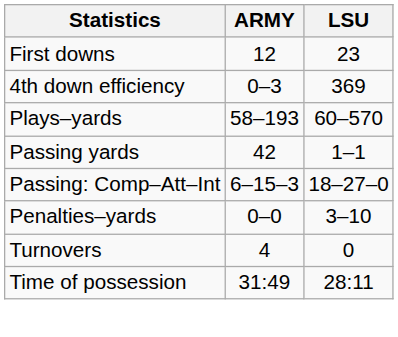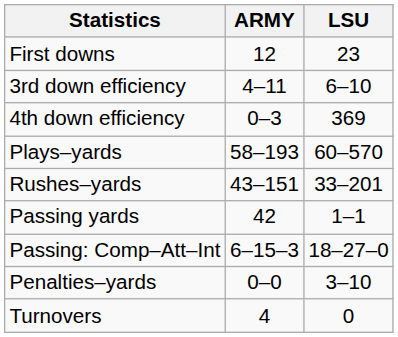+ row: (98, 86)
+ row: (75, 184)
- row: (98, 282)
